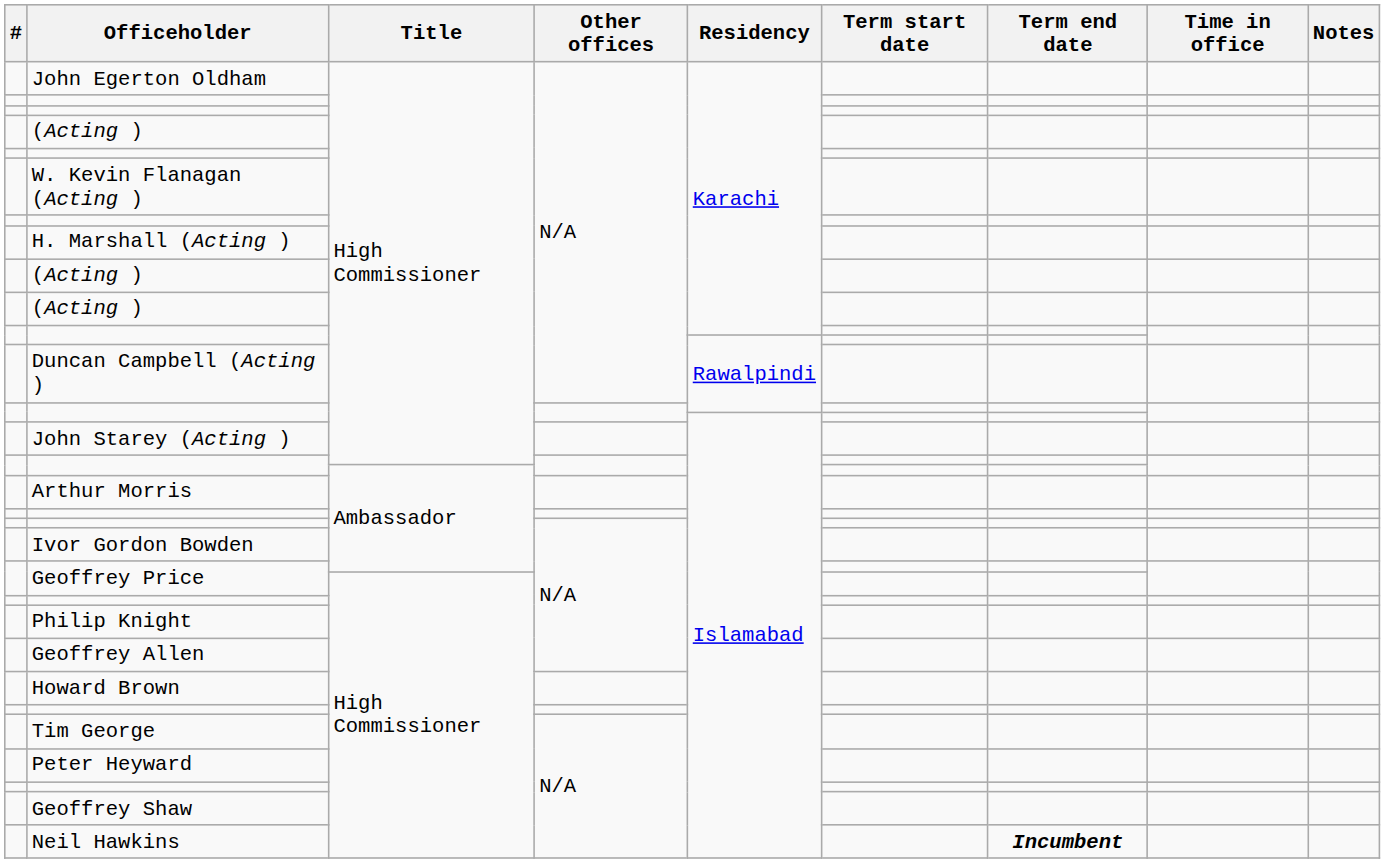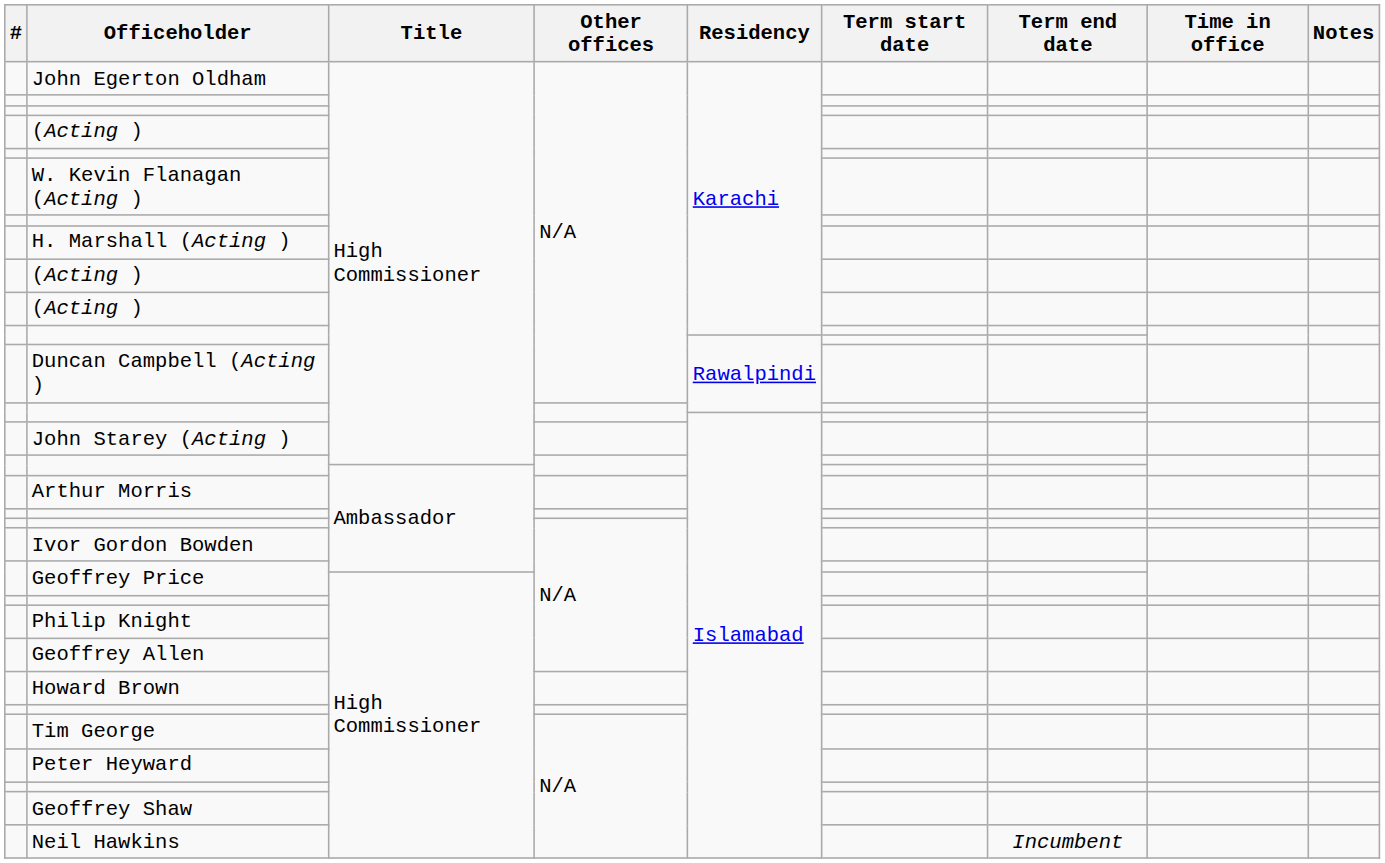(1068, 842) bold -> (1068, 842) normal
